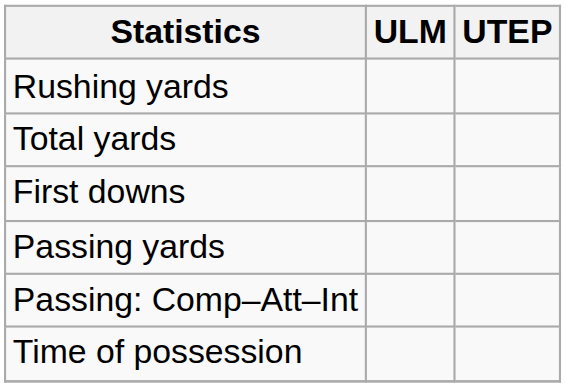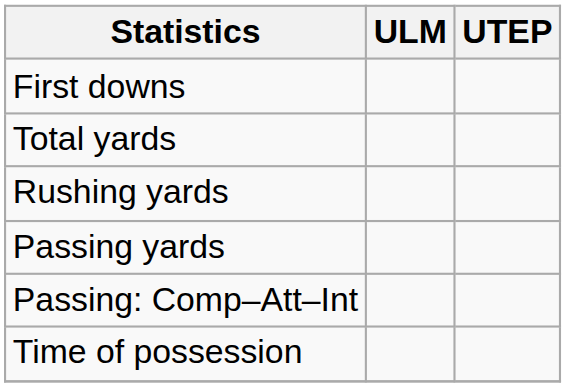rows swapped: (99, 192) <-> (121, 85)
